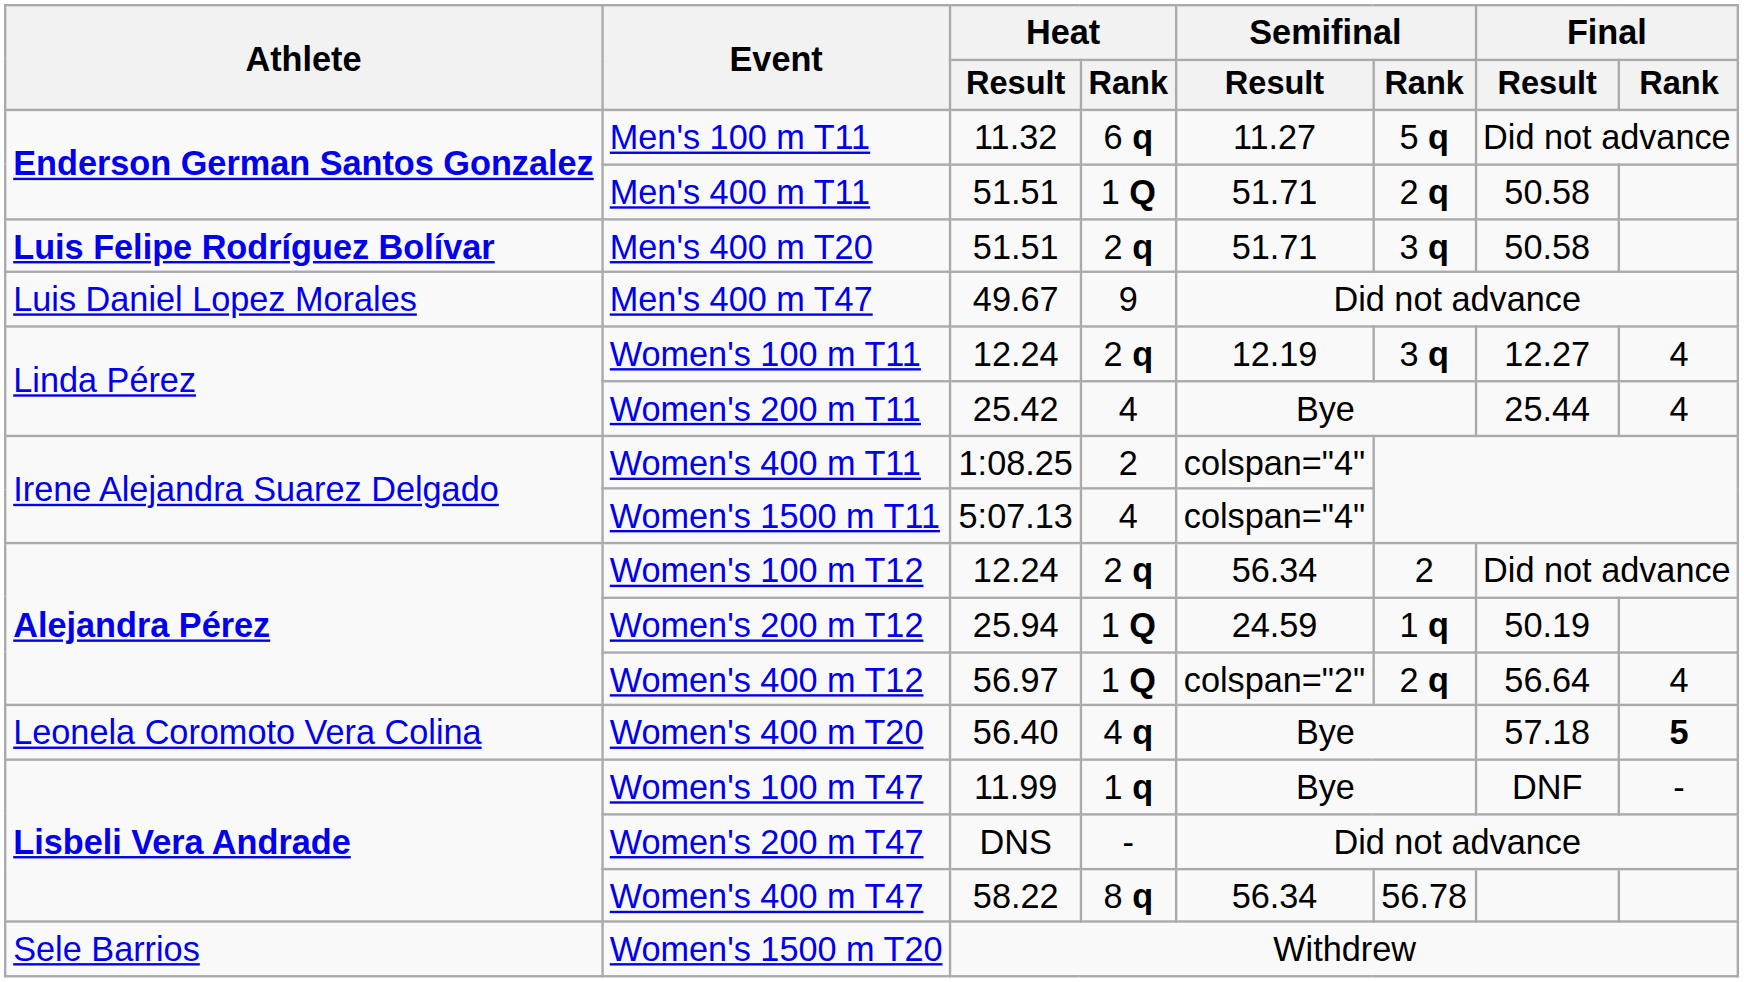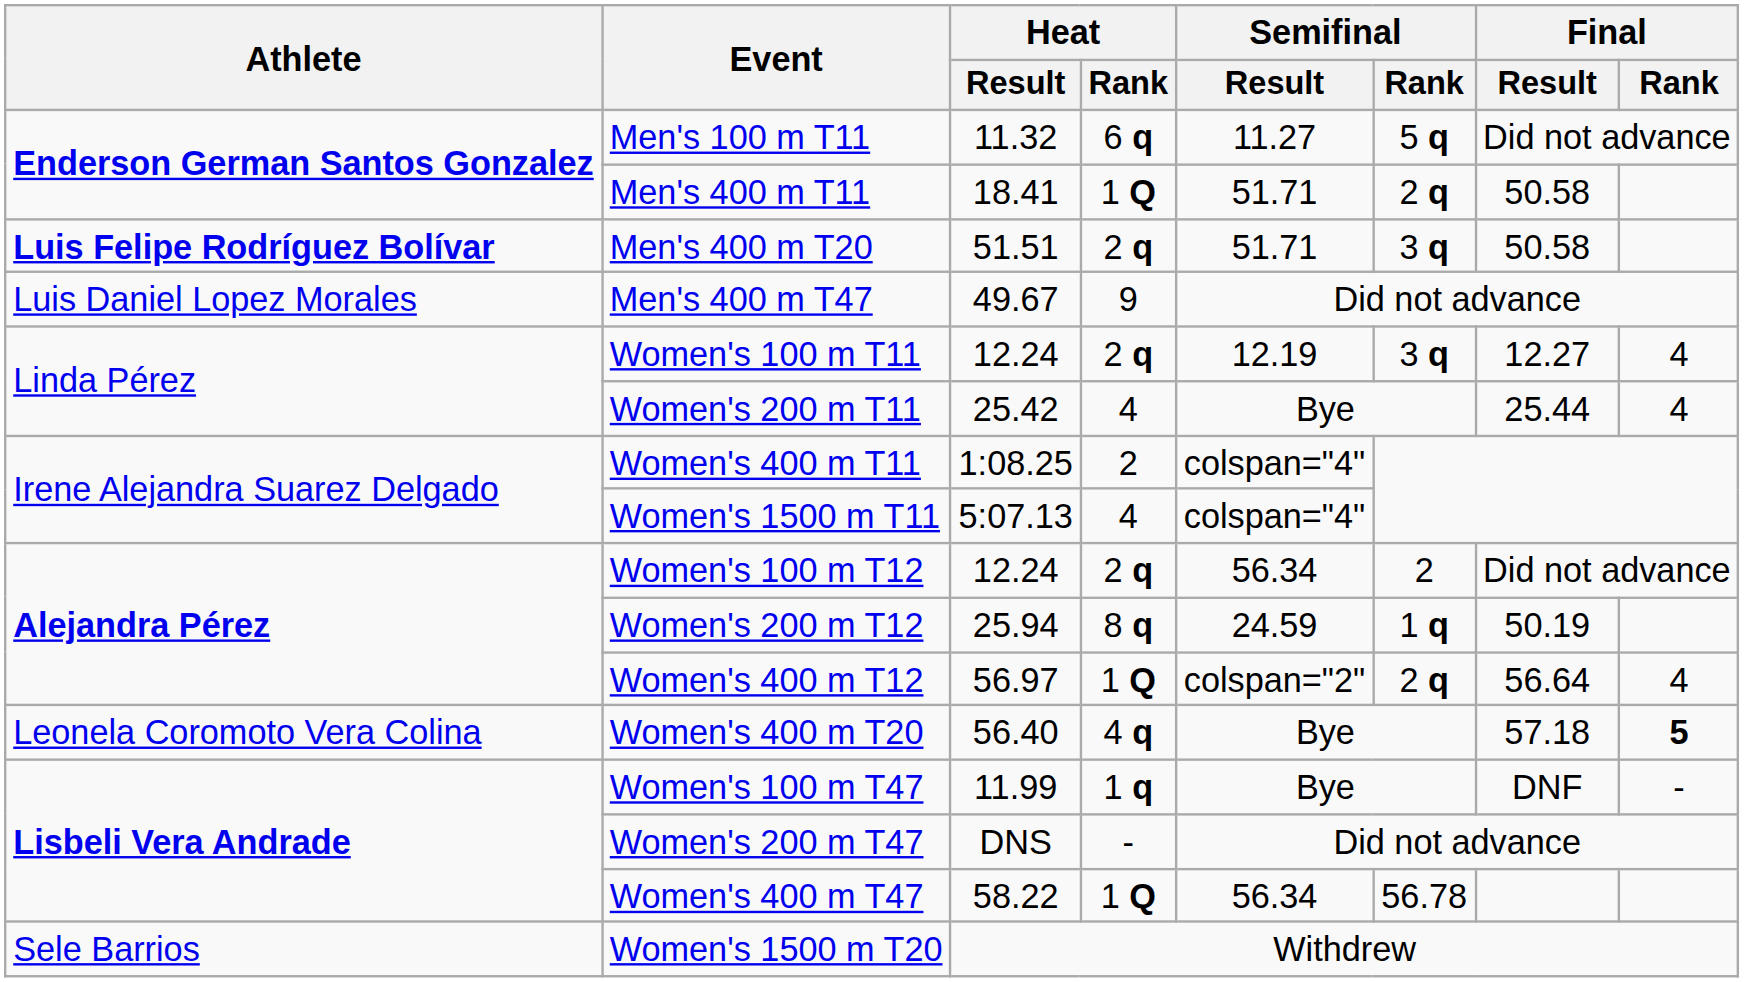(1016, 192) 51.51 -> (1016, 192) 18.41
(1128, 625) 1 Q -> (1128, 625) 8 q
(1128, 896) 8 q -> (1128, 896) 1 Q
